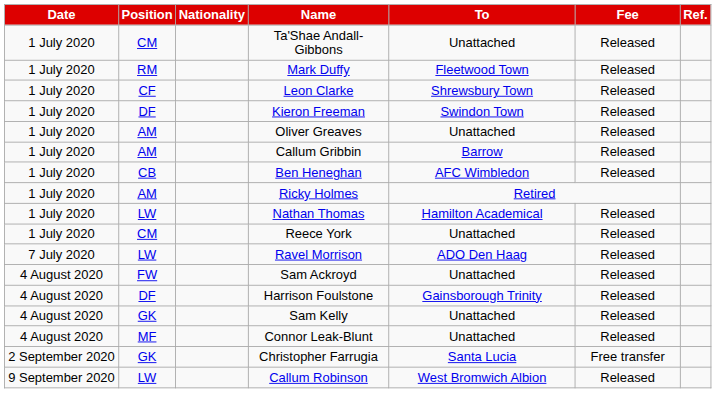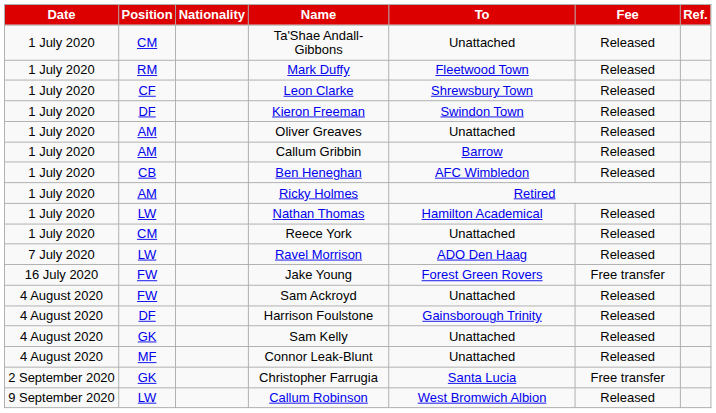+ row: (319, 275)
